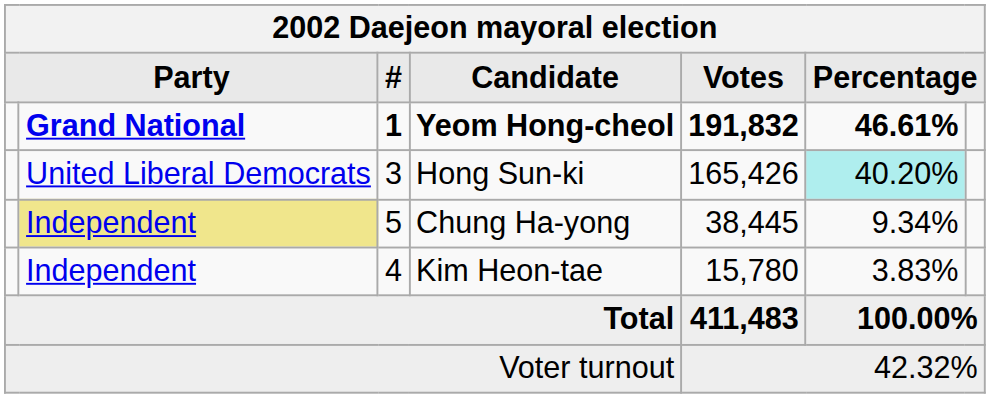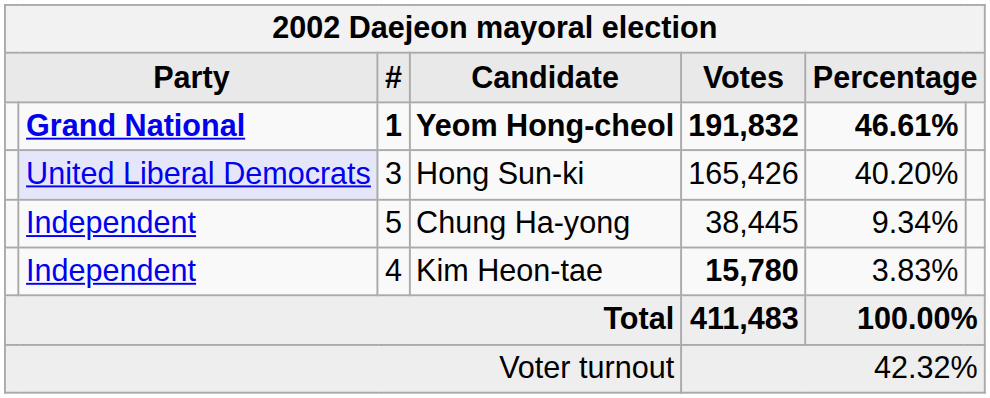(198, 174) no background -> (198, 174) lavender background
(907, 174) paleturquoise background -> (907, 174) no background
(111, 222) khaki background -> (111, 222) no background
(752, 271) normal -> (752, 271) bold
